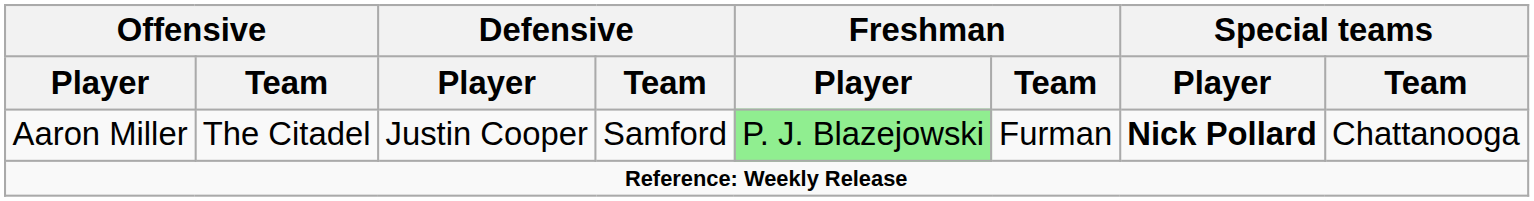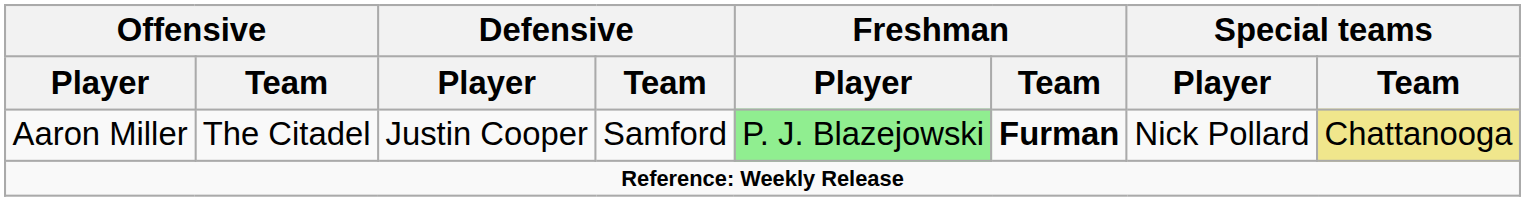(1056, 134) normal -> (1059, 134) bold
(1222, 134) bold -> (1222, 134) normal
(1426, 134) no background -> (1419, 134) khaki background
